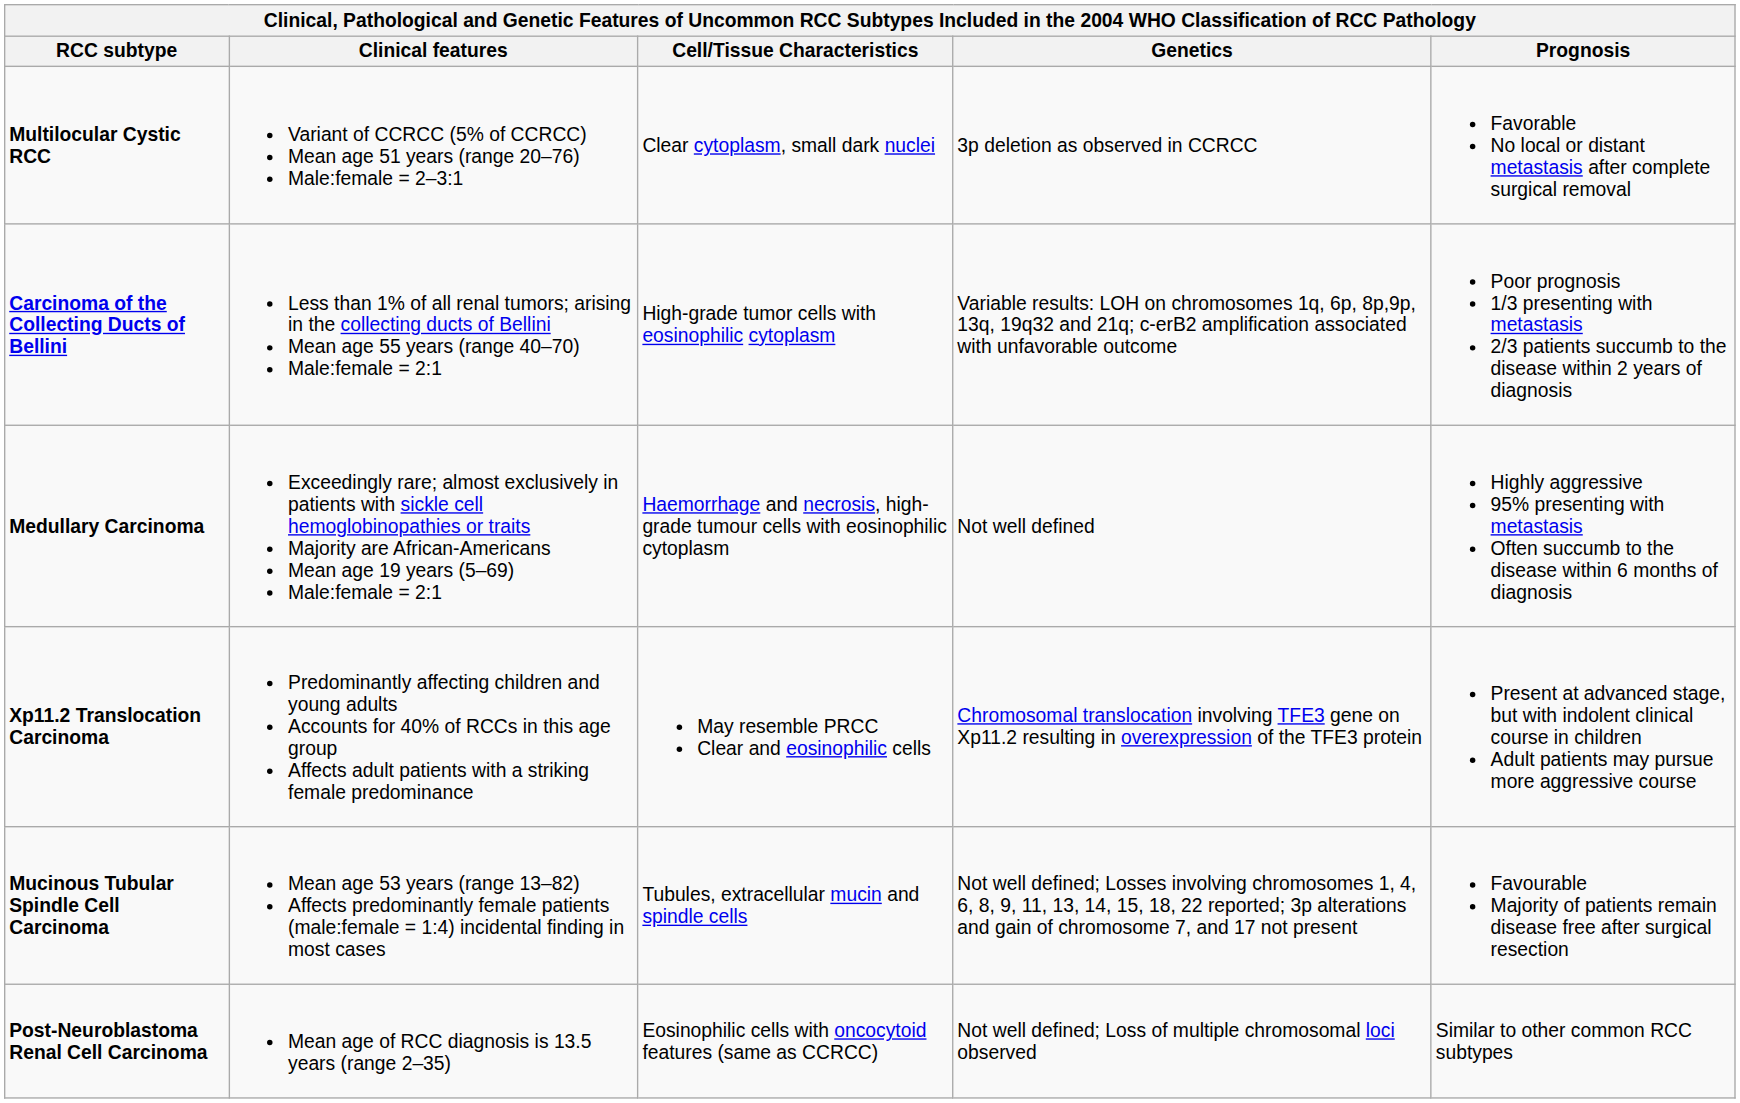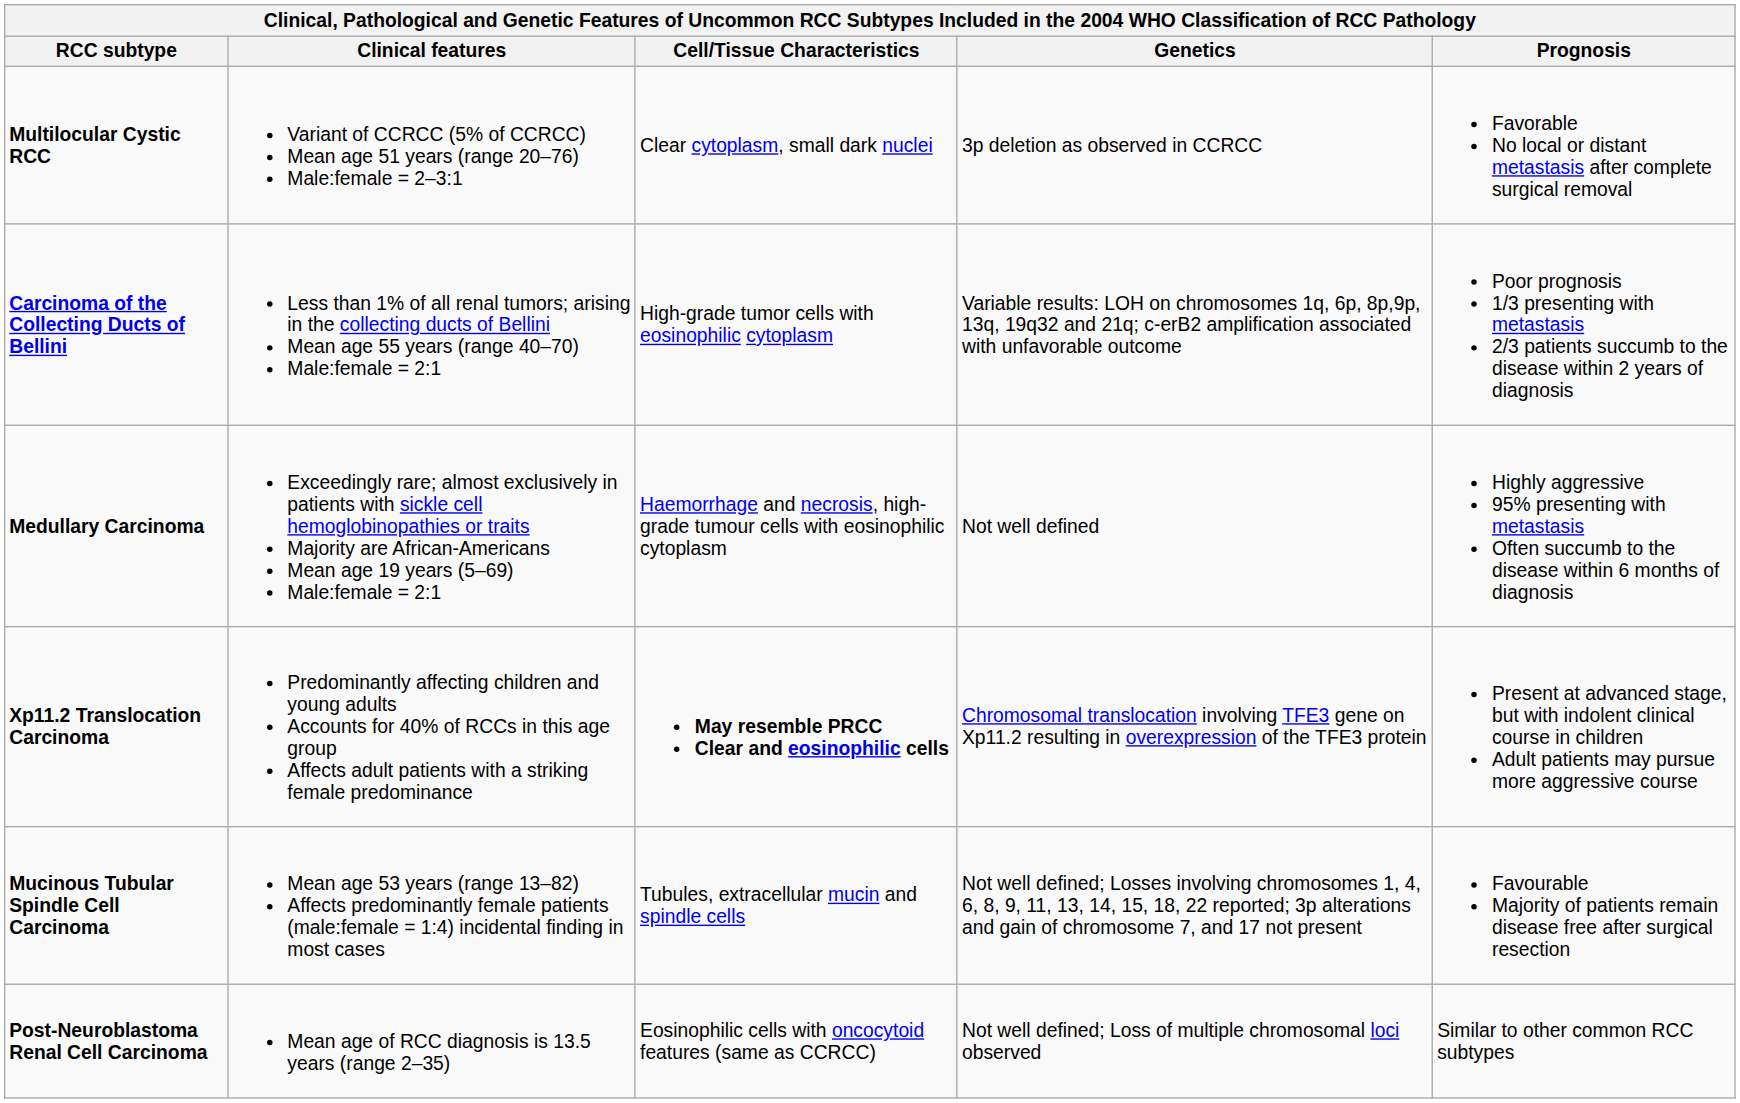(795, 738) normal -> (796, 738) bold
